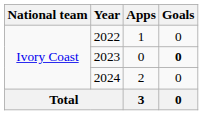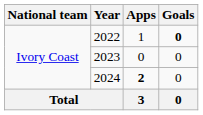(178, 36) normal -> (178, 36) bold
(178, 57) bold -> (178, 57) normal
(141, 78) normal -> (141, 78) bold
